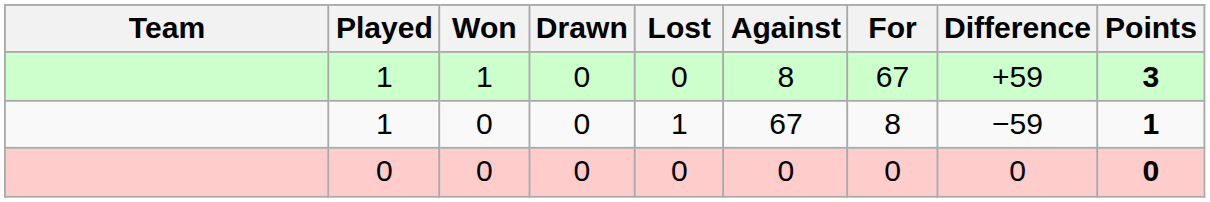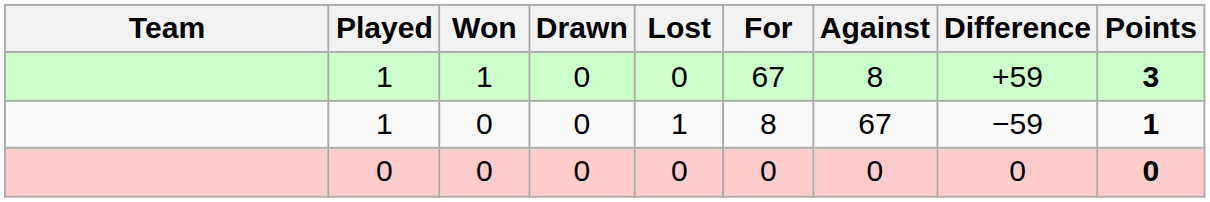columns swapped: (893, 28) <-> (786, 28)
